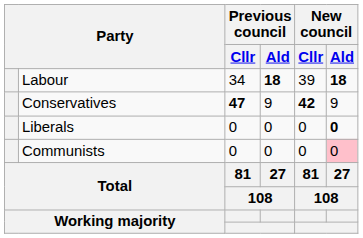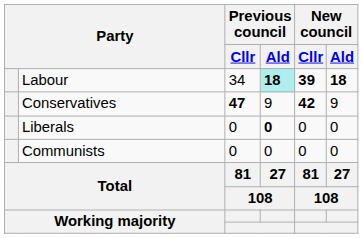(272, 80) no background -> (272, 80) paleturquoise background
(307, 80) normal -> (307, 80) bold
(268, 127) normal -> (268, 127) bold
(334, 127) bold -> (334, 127) normal
(334, 151) pink background -> (334, 151) no background
